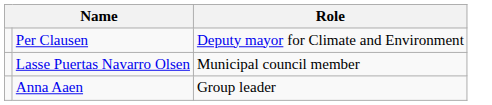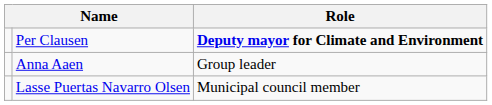(330, 40) normal -> (340, 40) bold
rows swapped: (49, 87) <-> (103, 64)
